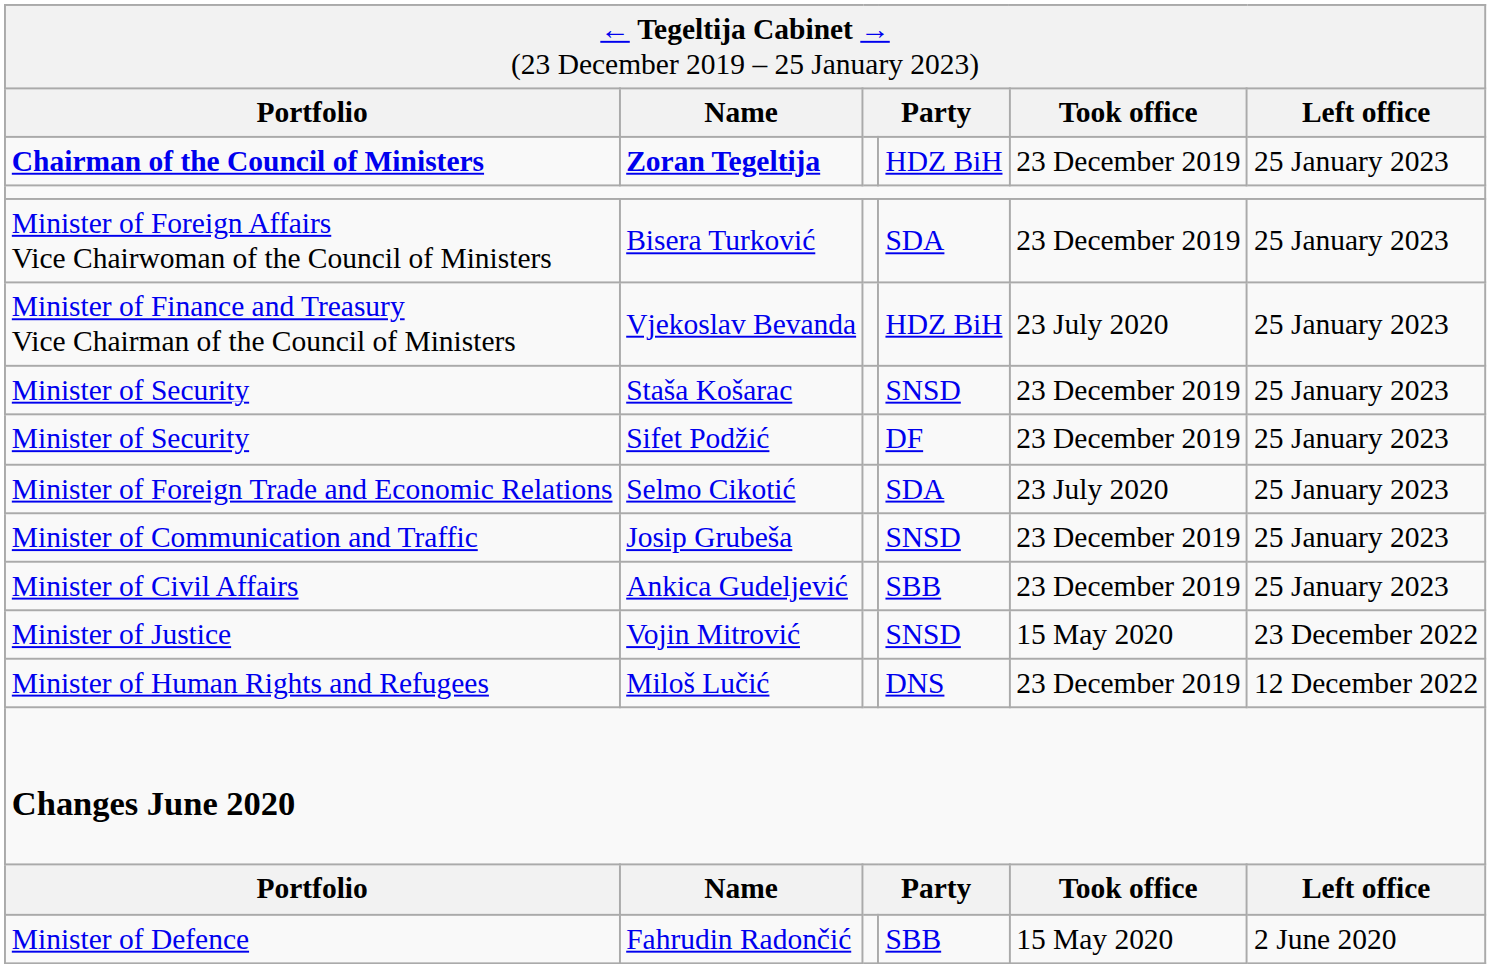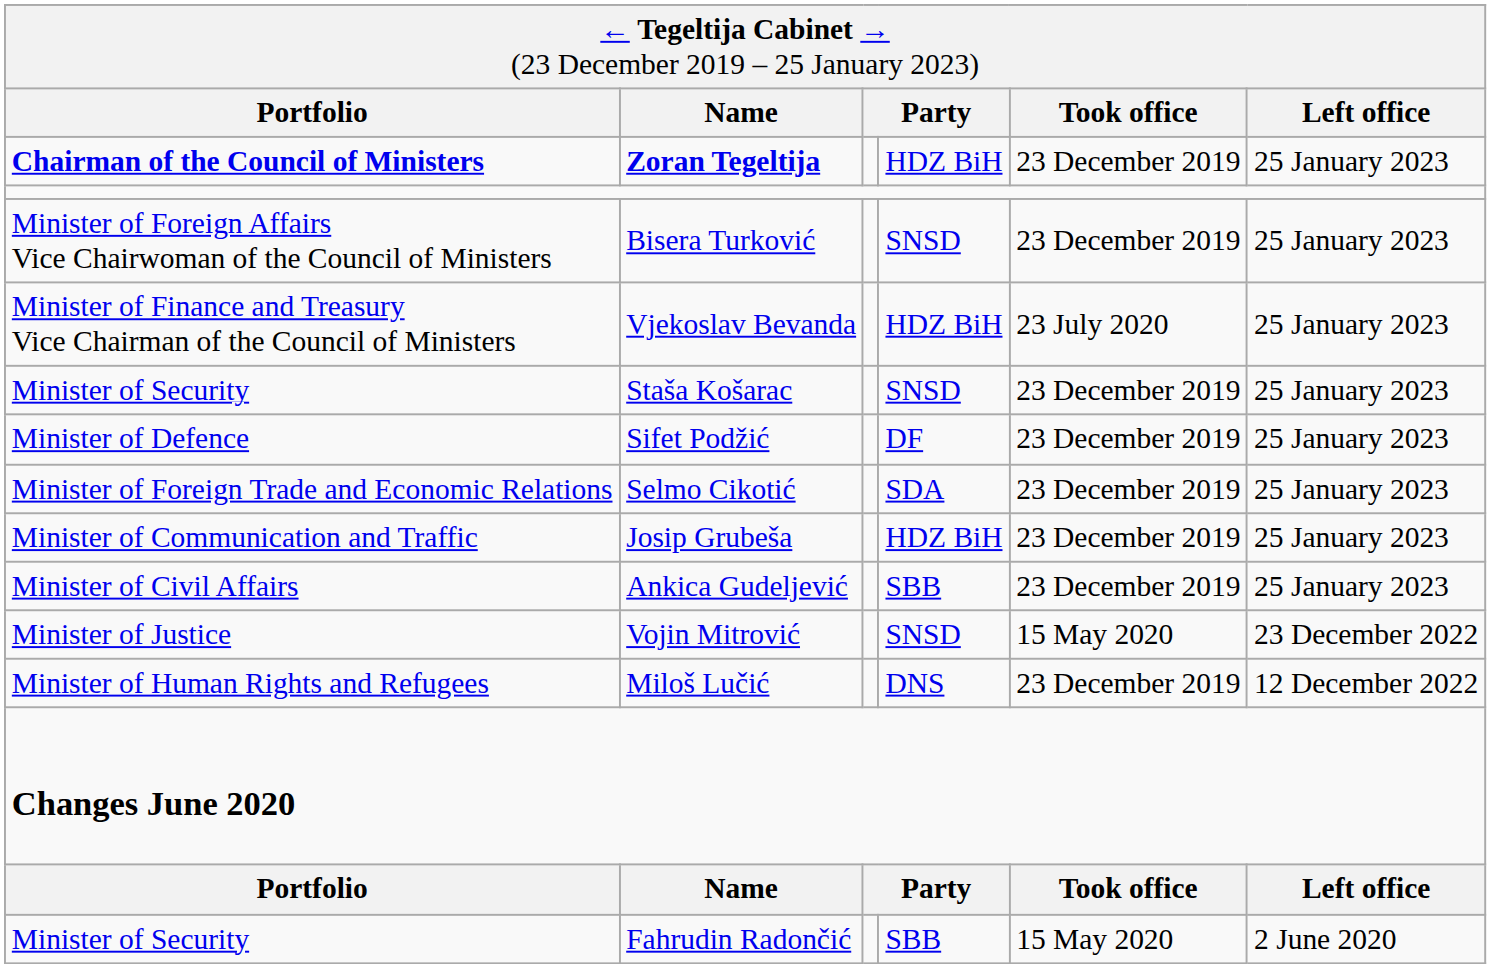(915, 240) SDA -> (923, 240) SNSD
(130, 439) Minister of Security -> (130, 439) Minister of Defence
(1092, 487) 23 July 2020 -> (1128, 487) 23 December 2019
(923, 536) SNSD -> (944, 536) HDZ BiH
(130, 937) Minister of Defence -> (130, 937) Minister of Security
